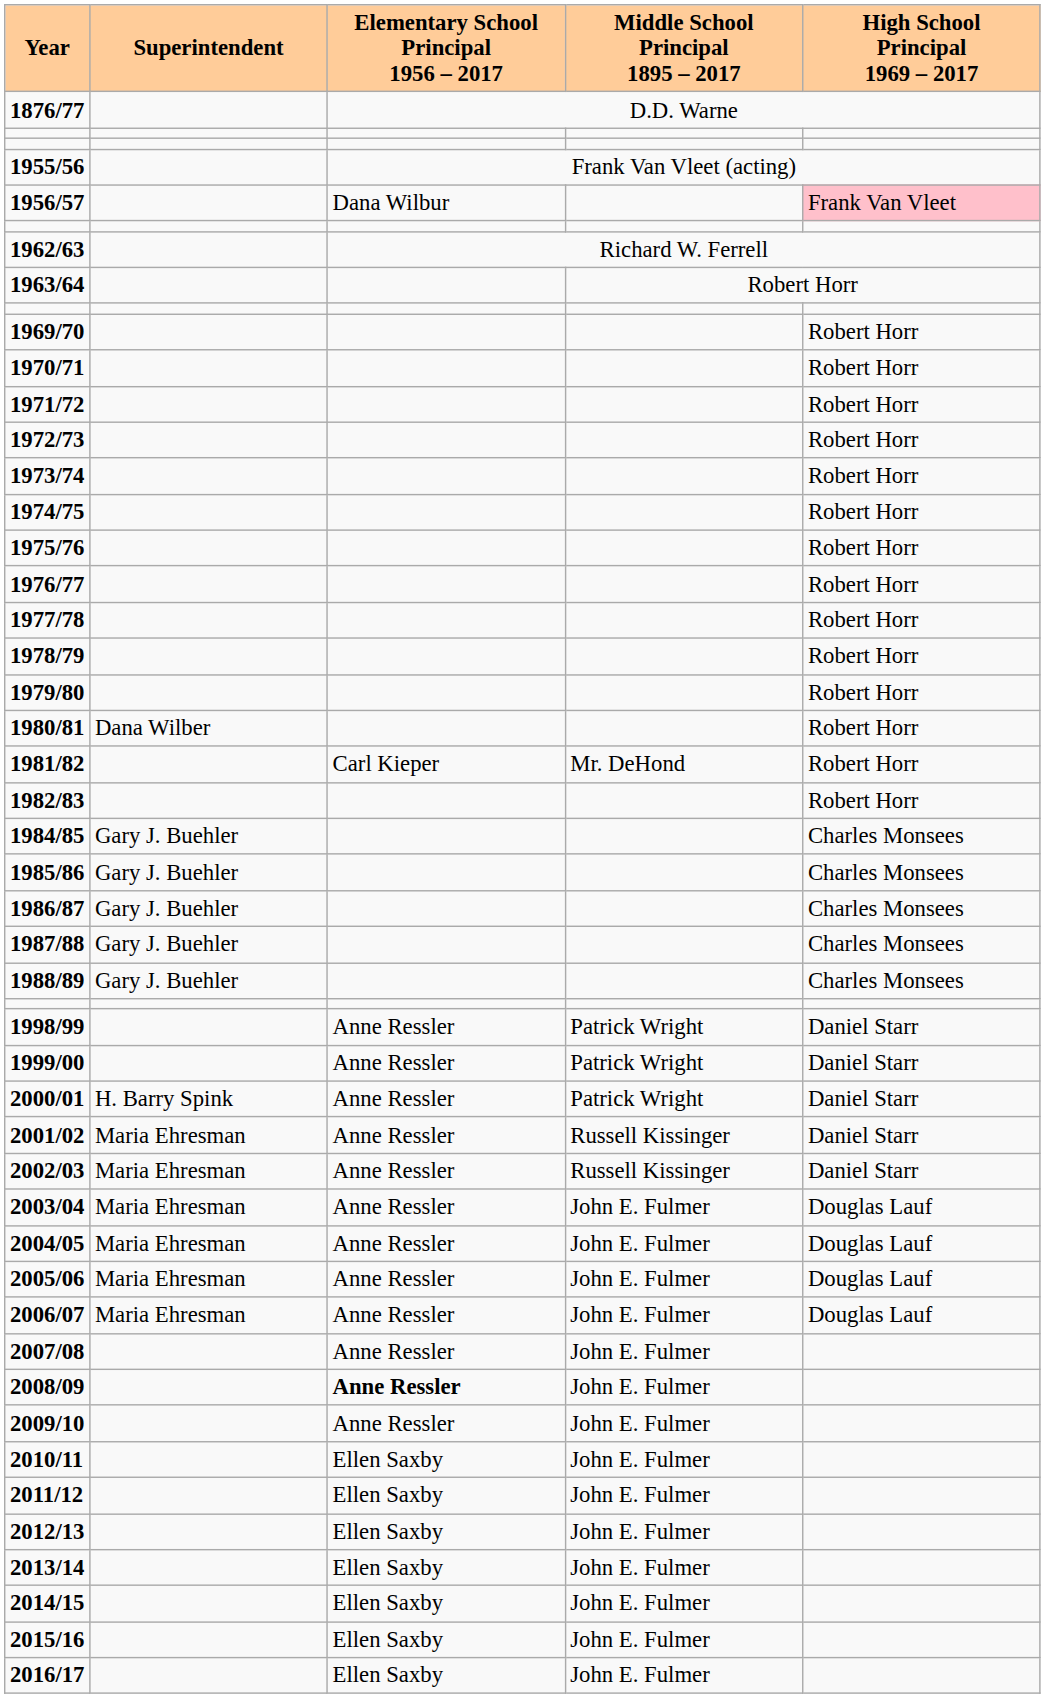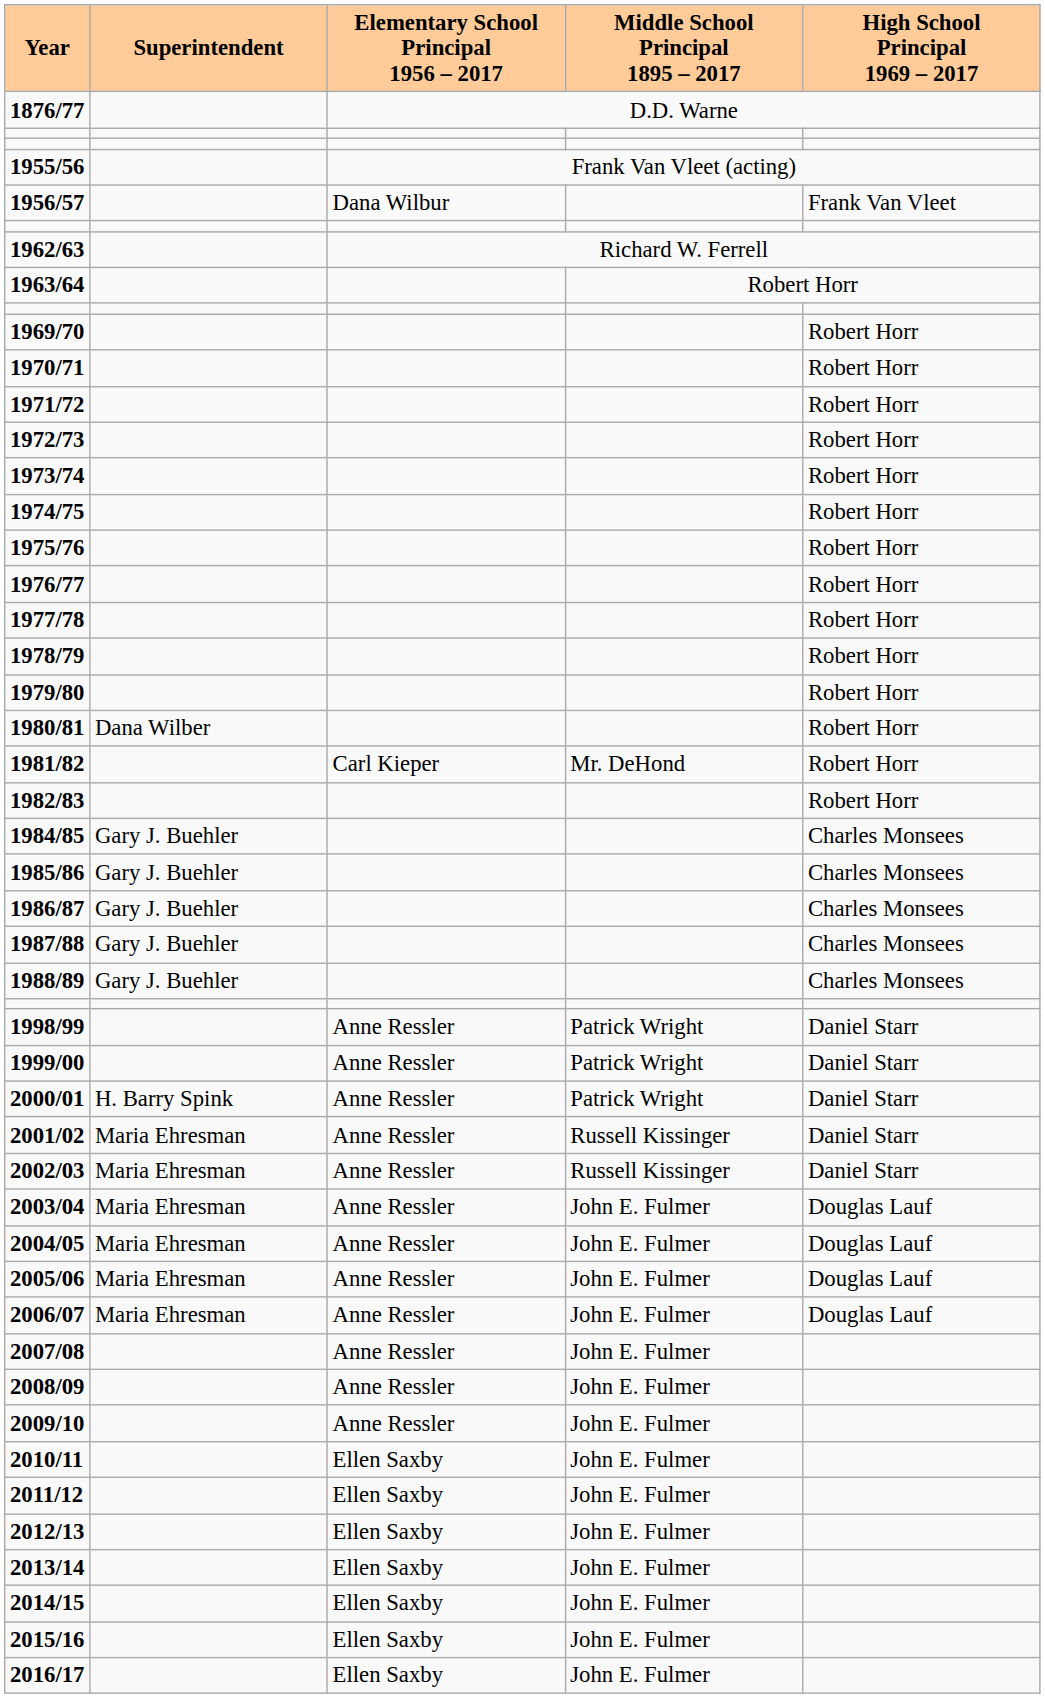(882, 202) pink background -> (882, 202) no background
(397, 1387) bold -> (393, 1387) normal
